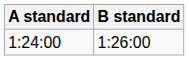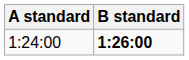(124, 42) normal -> (125, 42) bold
